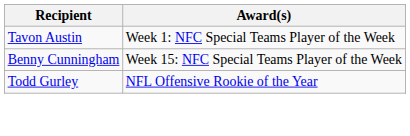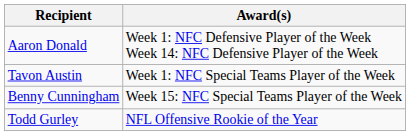+ row: (47, 45)
